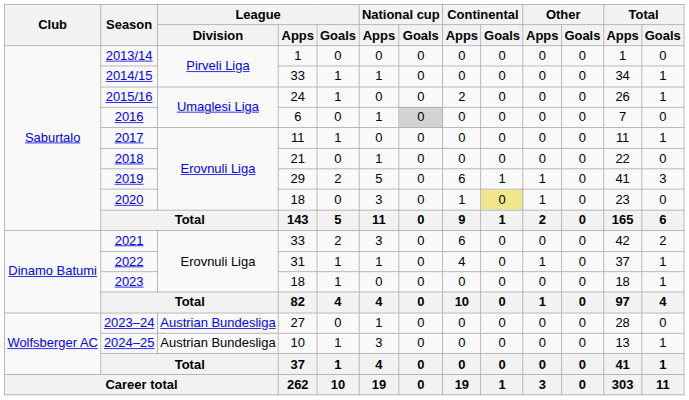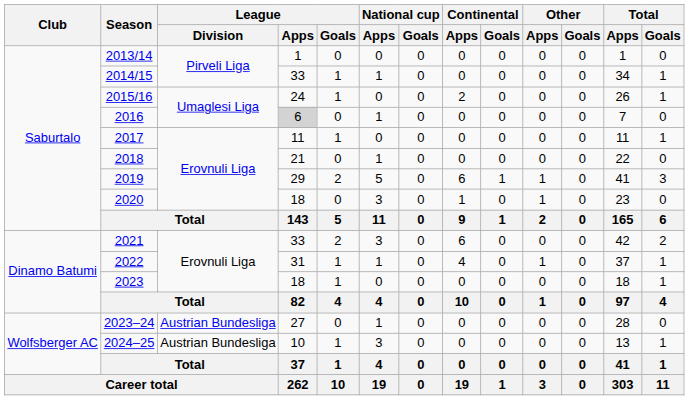(298, 117) no background -> (298, 117) lightgrey background
(421, 117) lightgrey background -> (421, 117) no background
(502, 199) khaki background -> (502, 199) no background
